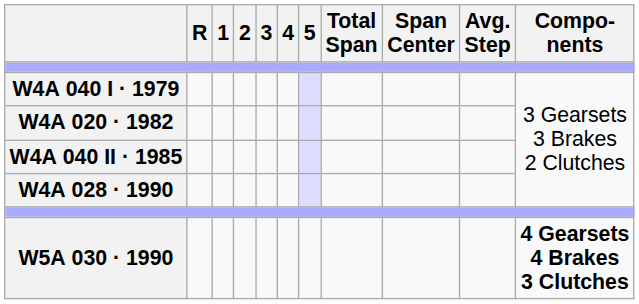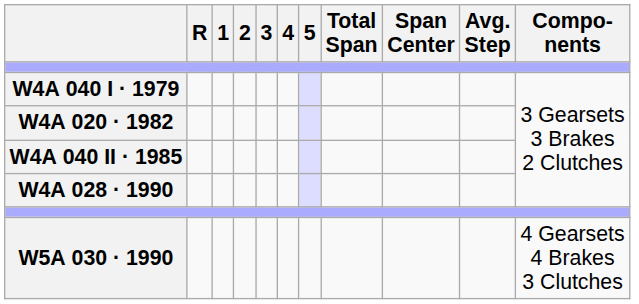(575, 257) bold -> (573, 257) normal
